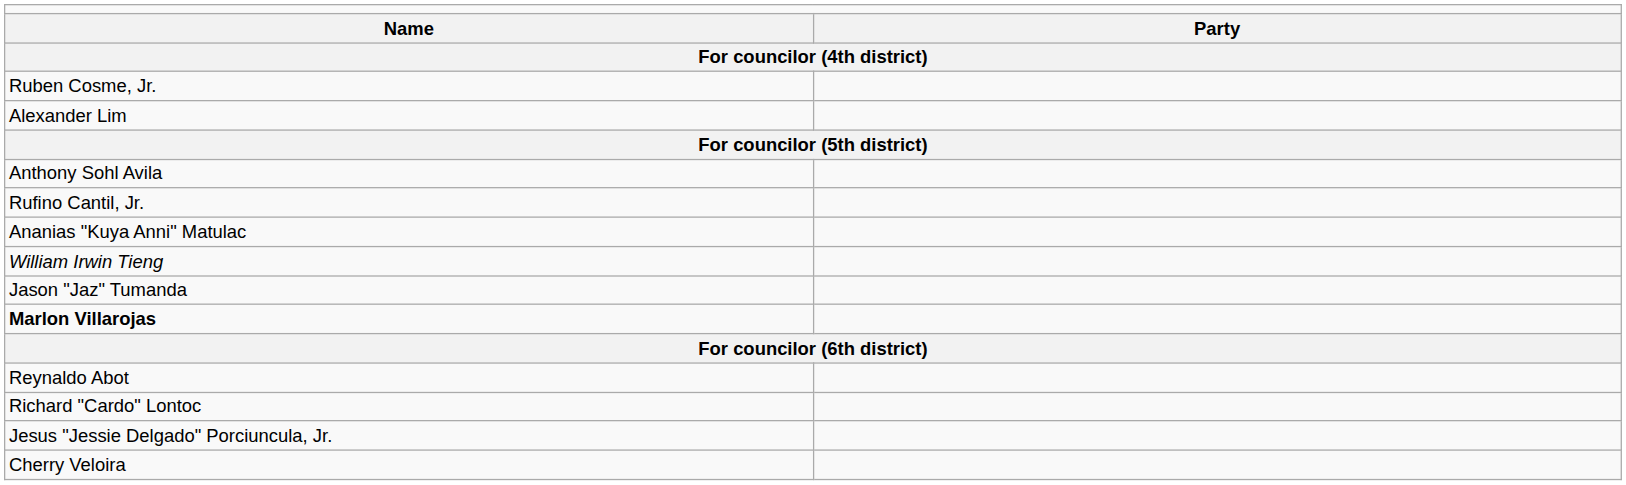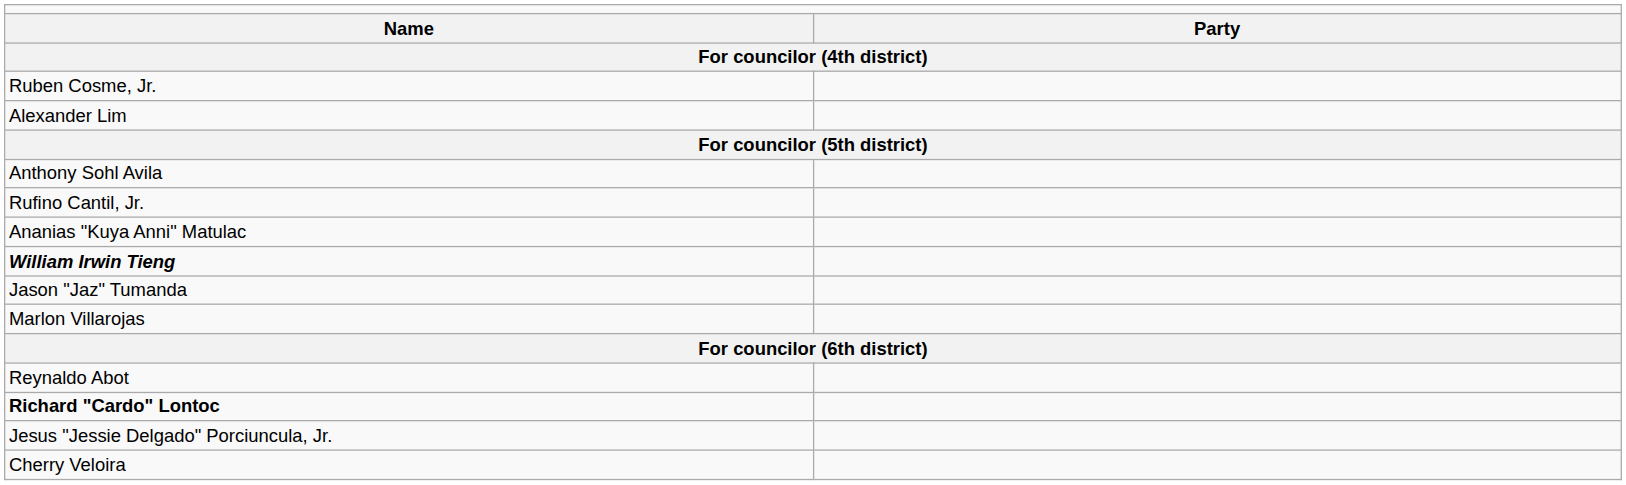(86, 261) normal -> (92, 261) bold
(82, 319) bold -> (77, 319) normal
(105, 407) normal -> (114, 407) bold
